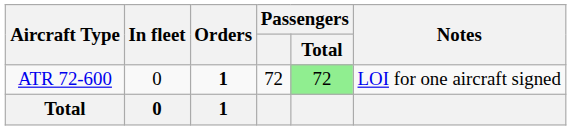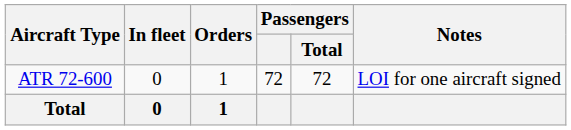(223, 79) bold -> (223, 79) normal
(322, 79) lightgreen background -> (322, 79) no background
